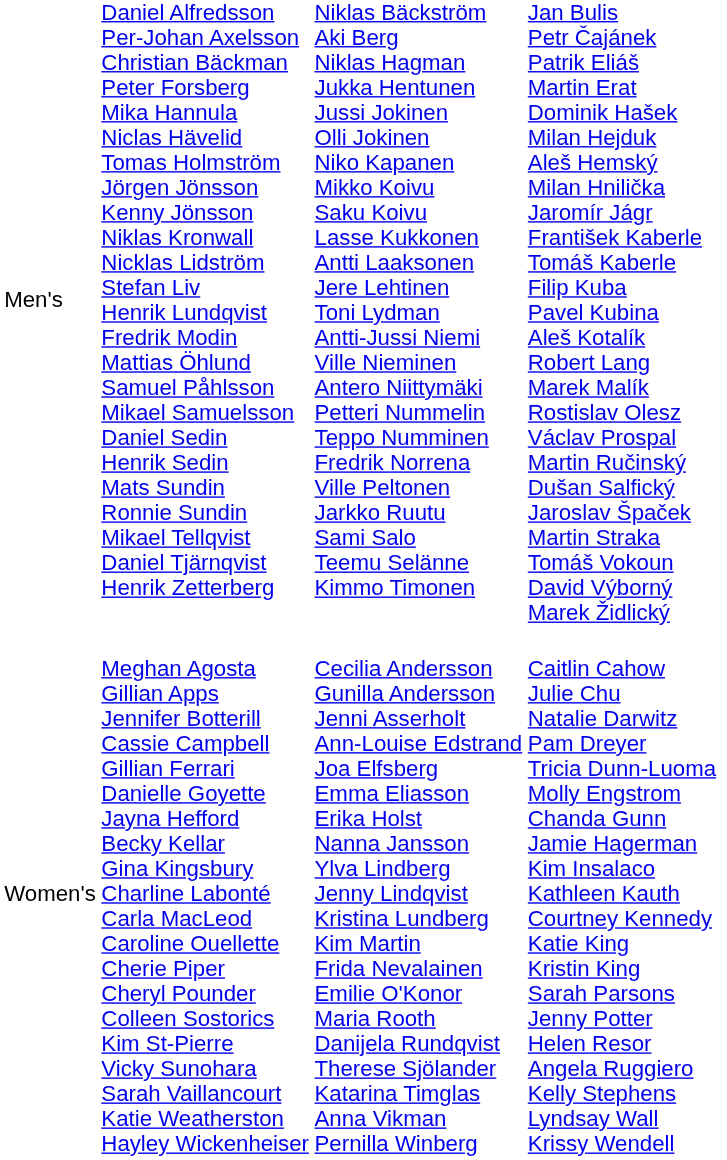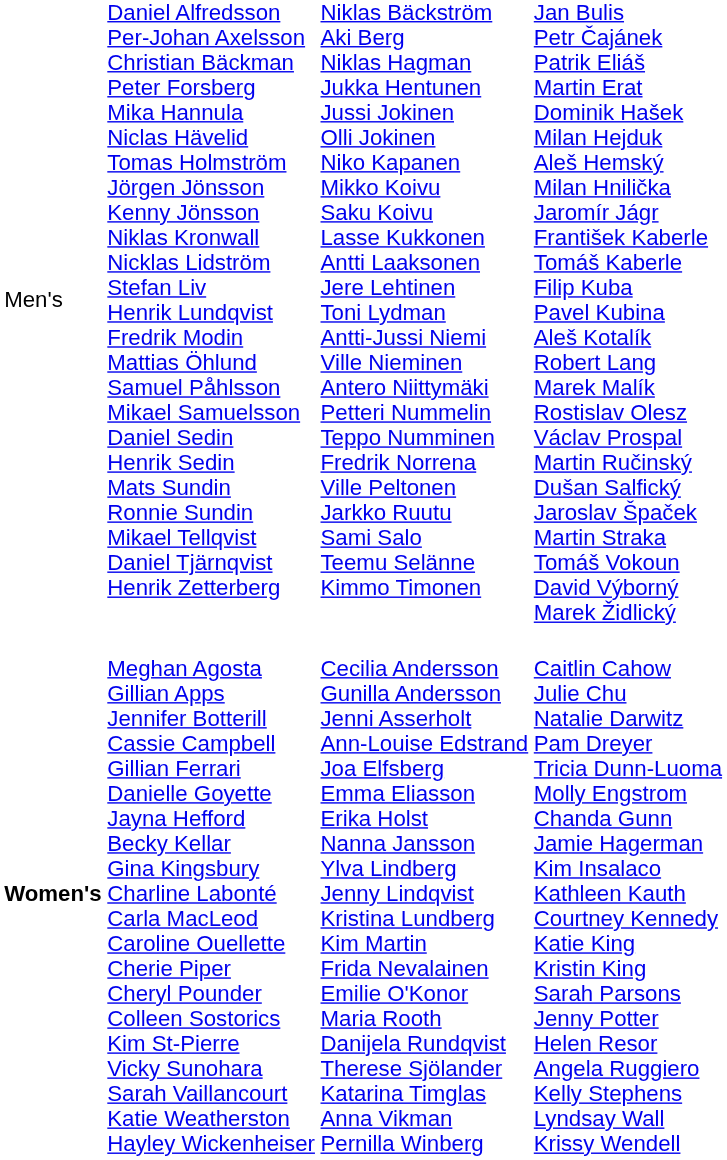(50, 893) normal -> (53, 893) bold
